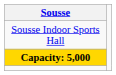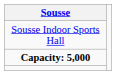(55, 57) gold background -> (55, 57) no background
